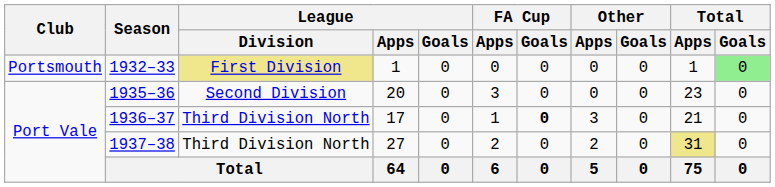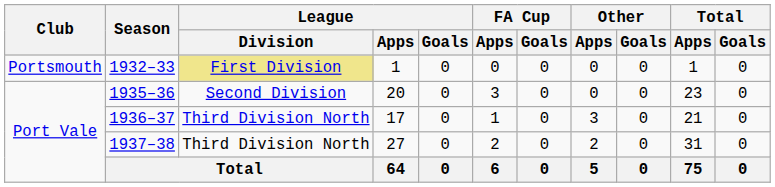(743, 68) lightgreen background -> (743, 68) no background
(544, 119) bold -> (544, 119) normal
(693, 144) khaki background -> (693, 144) no background
